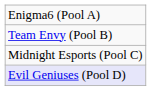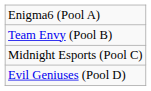(67, 75) lavender background -> (67, 75) no background
